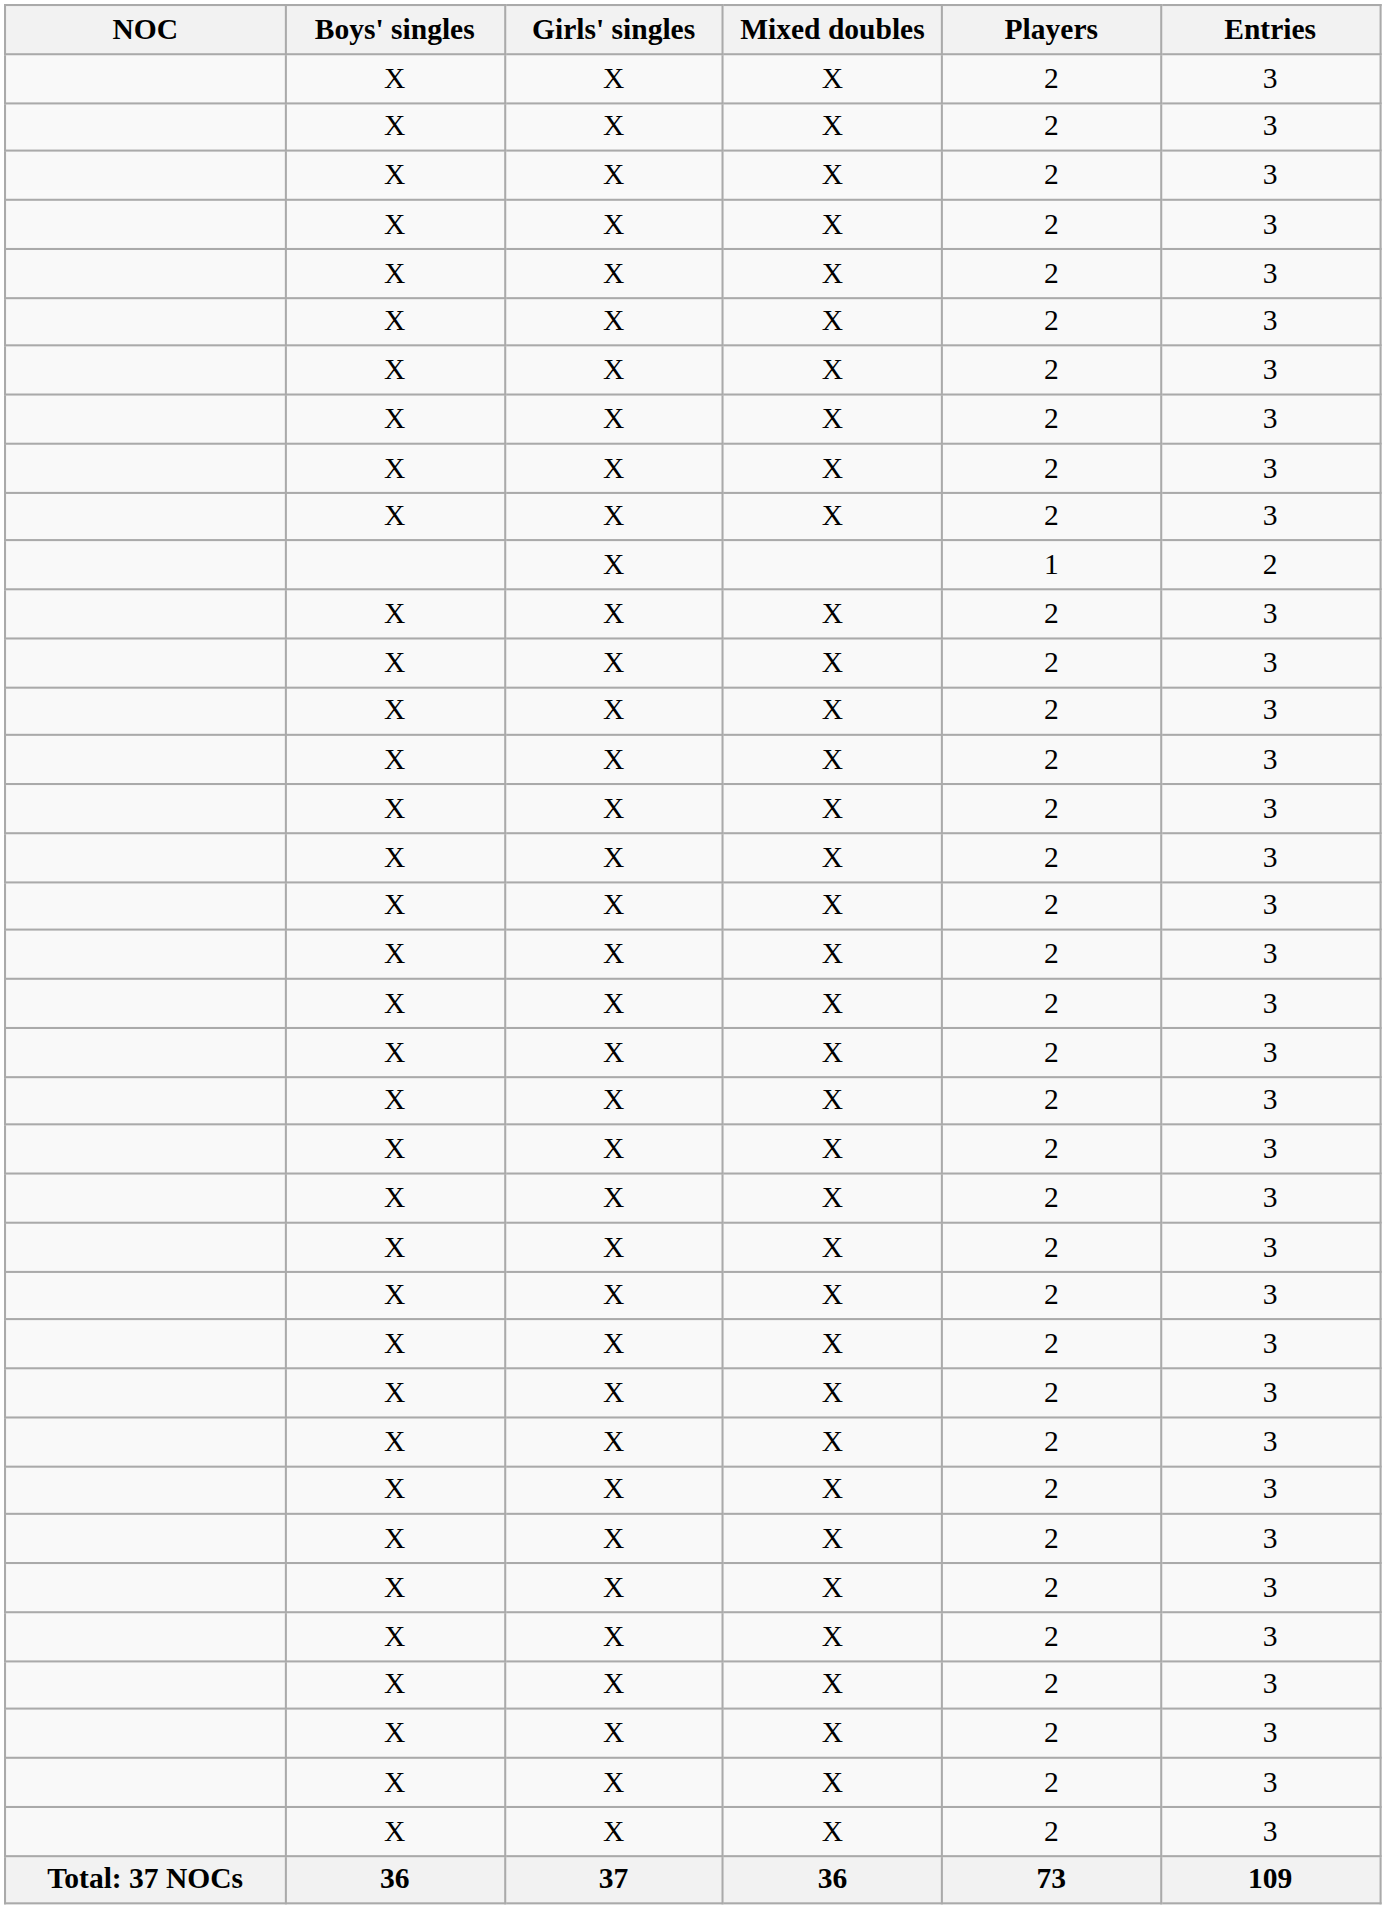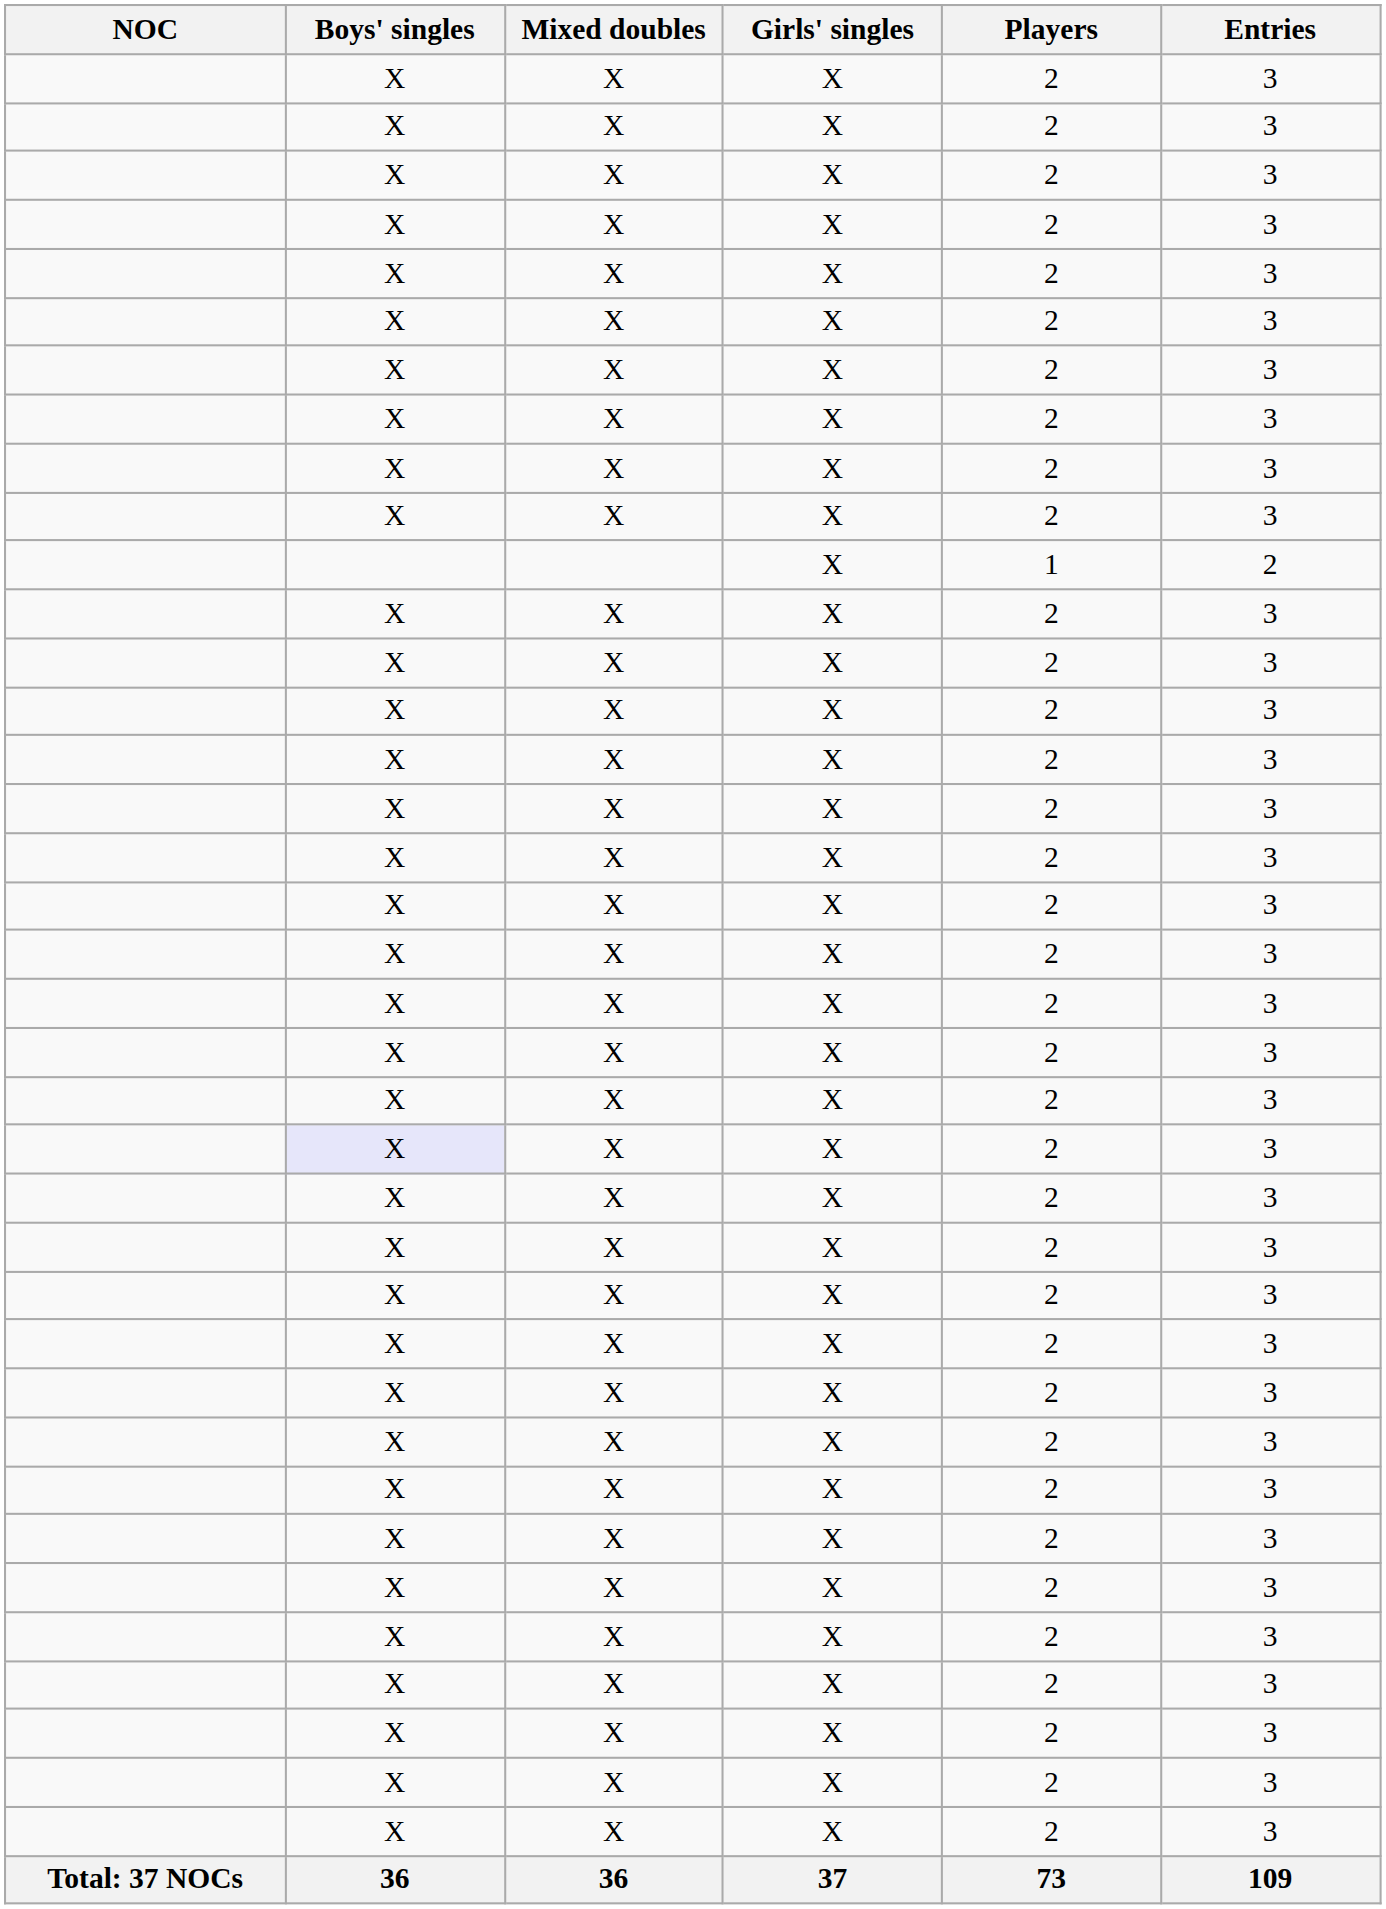columns swapped: (614, 29) <-> (832, 29)
(395, 1149) no background -> (395, 1149) lavender background
